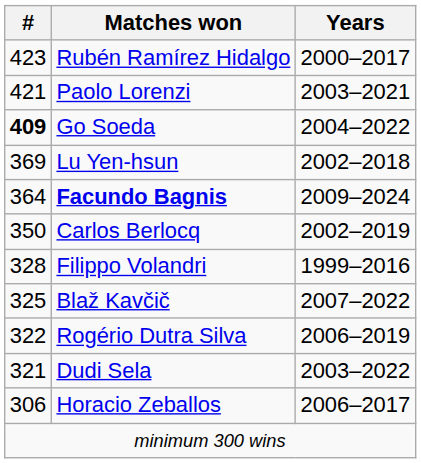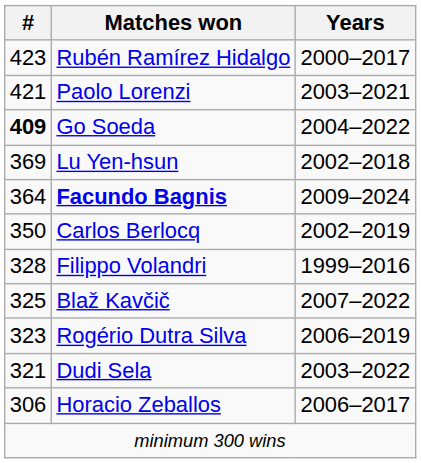(28, 335) 322 -> (28, 335) 323
